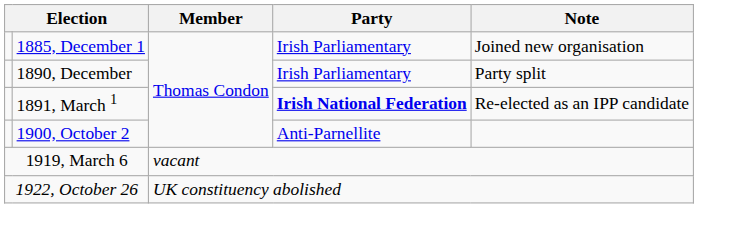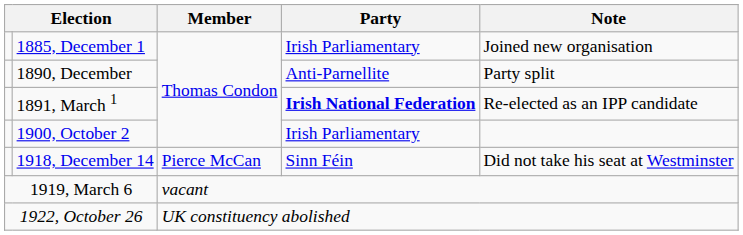(344, 73) Irish Parliamentary -> (337, 73) Anti-Parnellite
(329, 133) Anti-Parnellite -> (353, 133) Irish Parliamentary
+ row: (85, 161)
